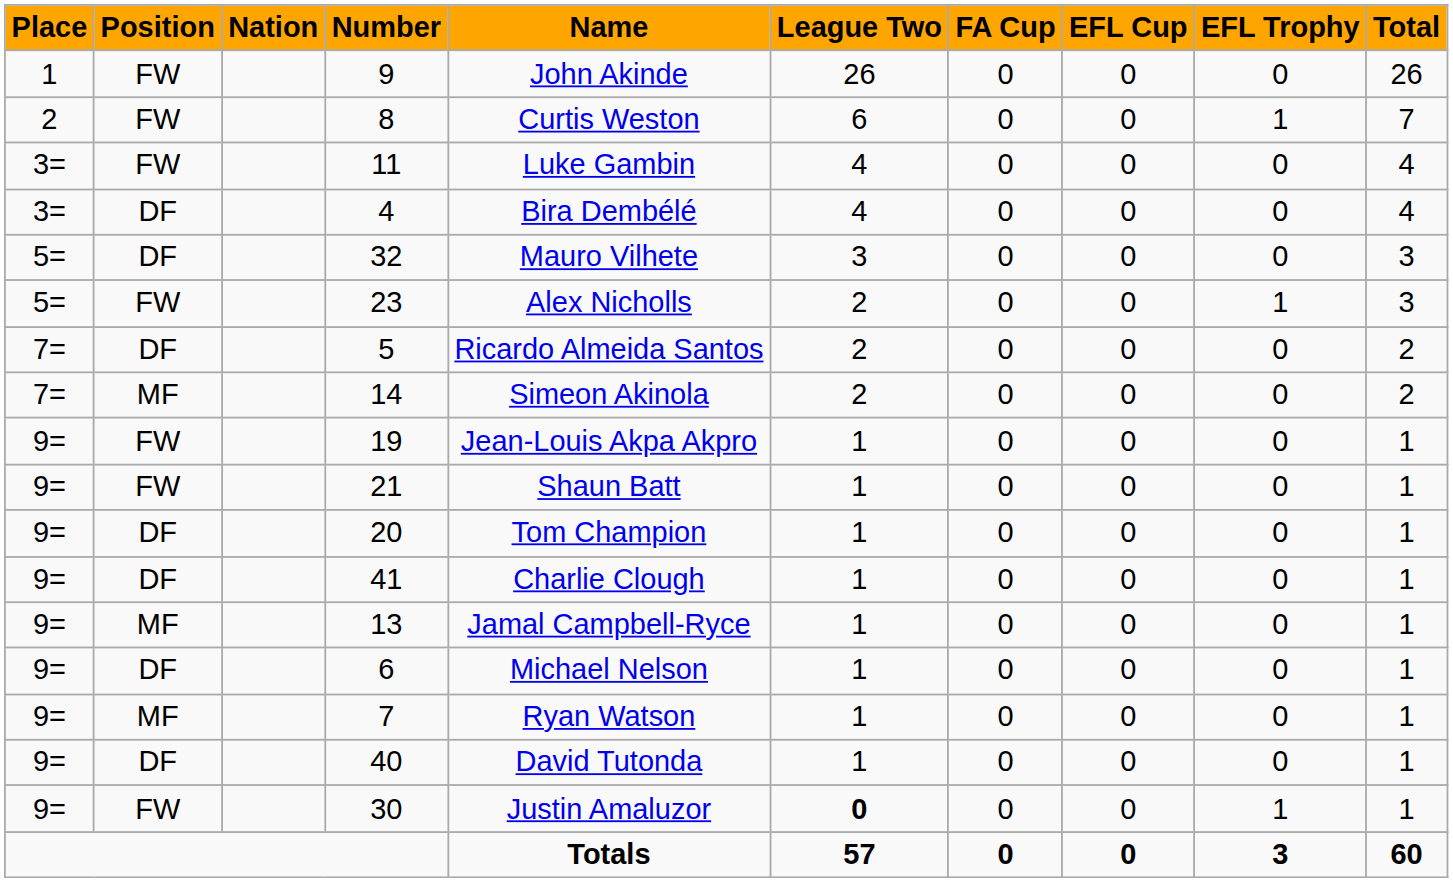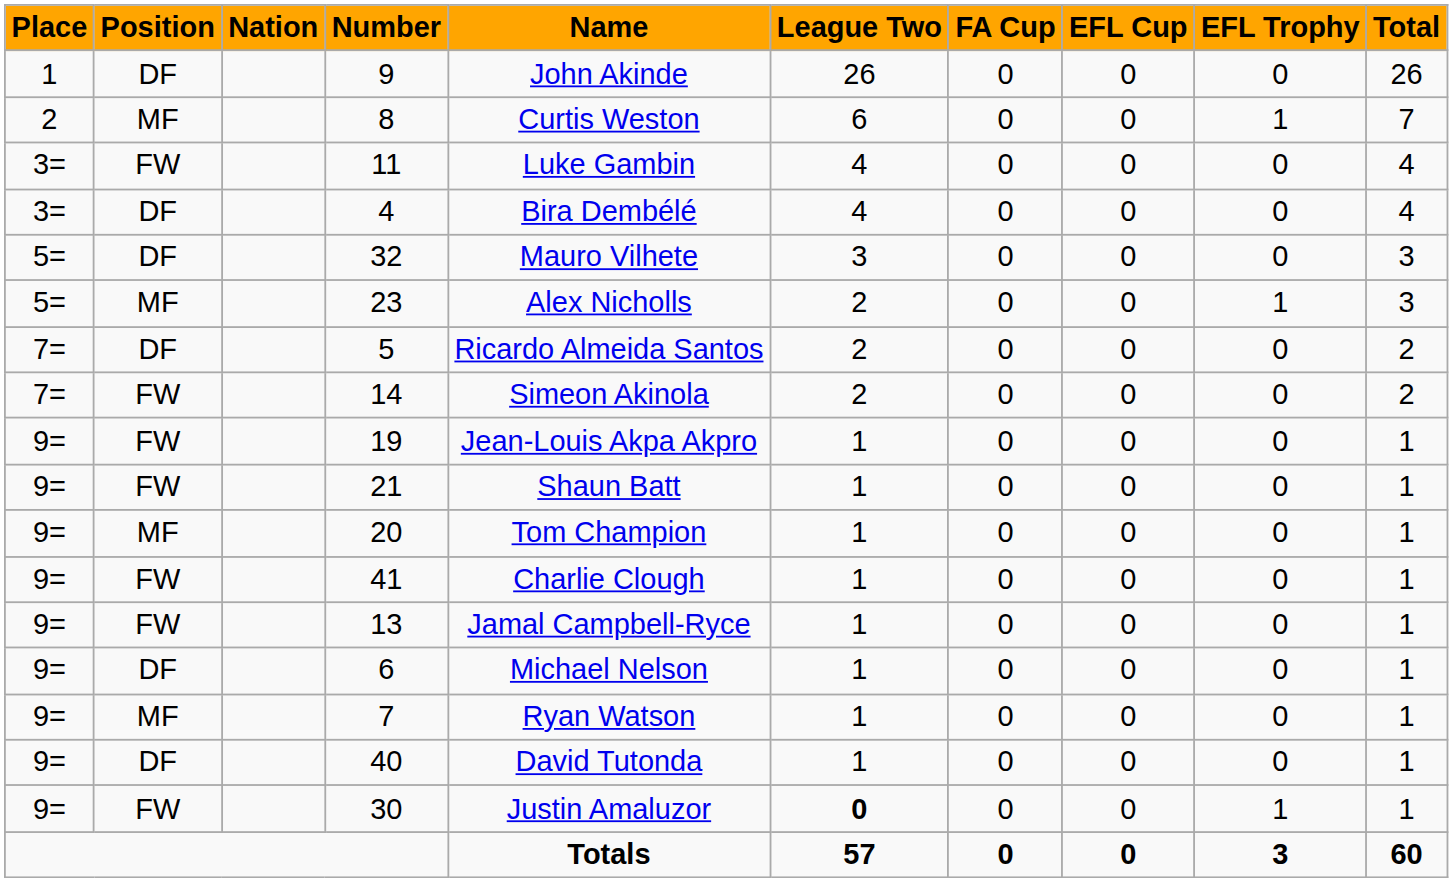(158, 73) FW -> (158, 73) DF
(158, 119) FW -> (158, 119) MF
(158, 303) FW -> (158, 303) MF
(158, 394) MF -> (158, 394) FW
(158, 532) DF -> (158, 532) MF
(158, 578) DF -> (158, 578) FW
(158, 624) MF -> (158, 624) FW
